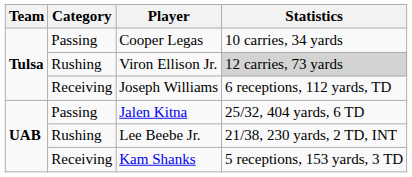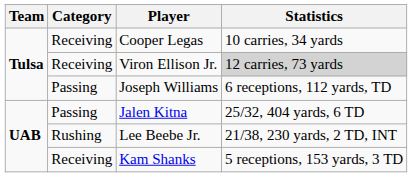(74, 40) Passing -> (82, 40) Receiving
(76, 64) Rushing -> (82, 64) Receiving
(82, 88) Receiving -> (74, 88) Passing
